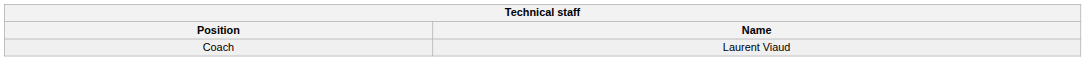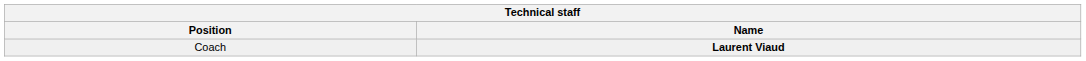(757, 47) normal -> (748, 47) bold
